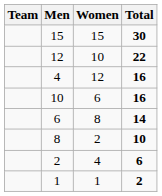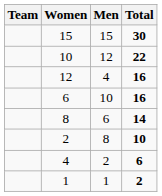columns swapped: (57, 14) <-> (97, 14)
